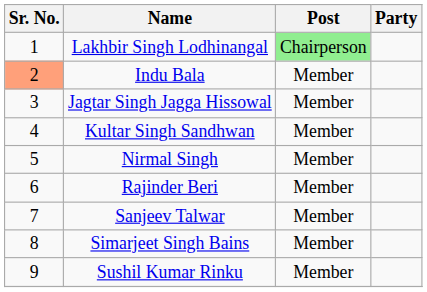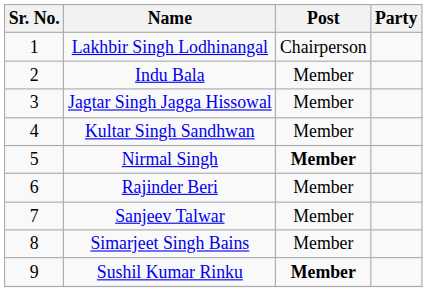(323, 46) lightgreen background -> (323, 46) no background
(34, 74) lightsalmon background -> (34, 74) no background
(323, 159) normal -> (323, 159) bold
(323, 272) normal -> (323, 272) bold
